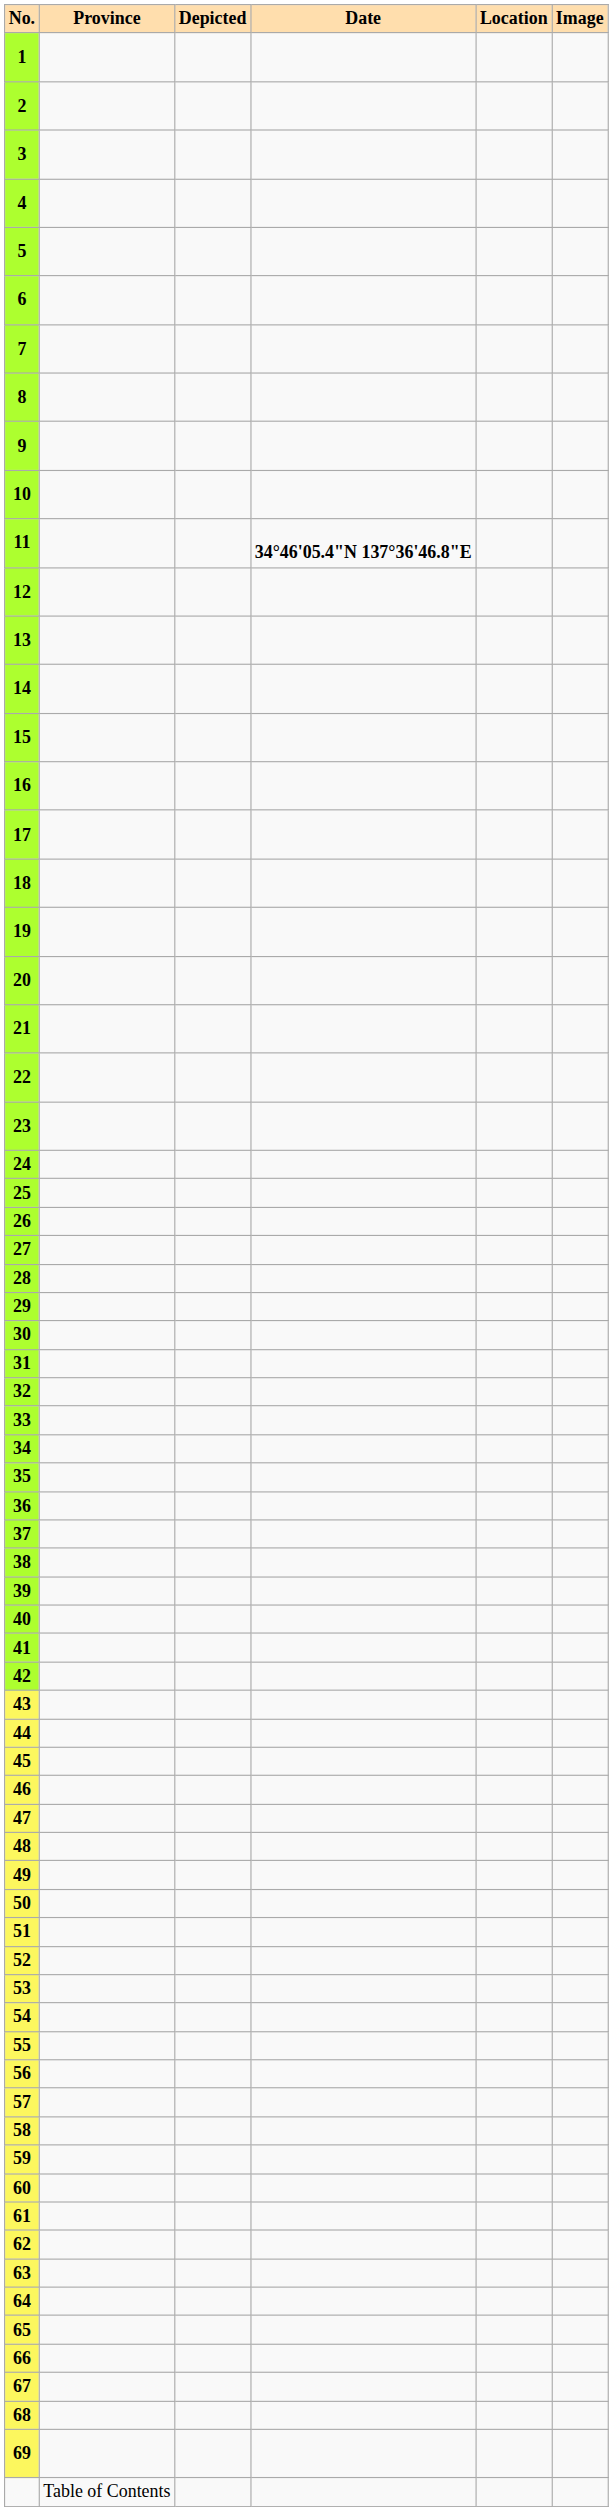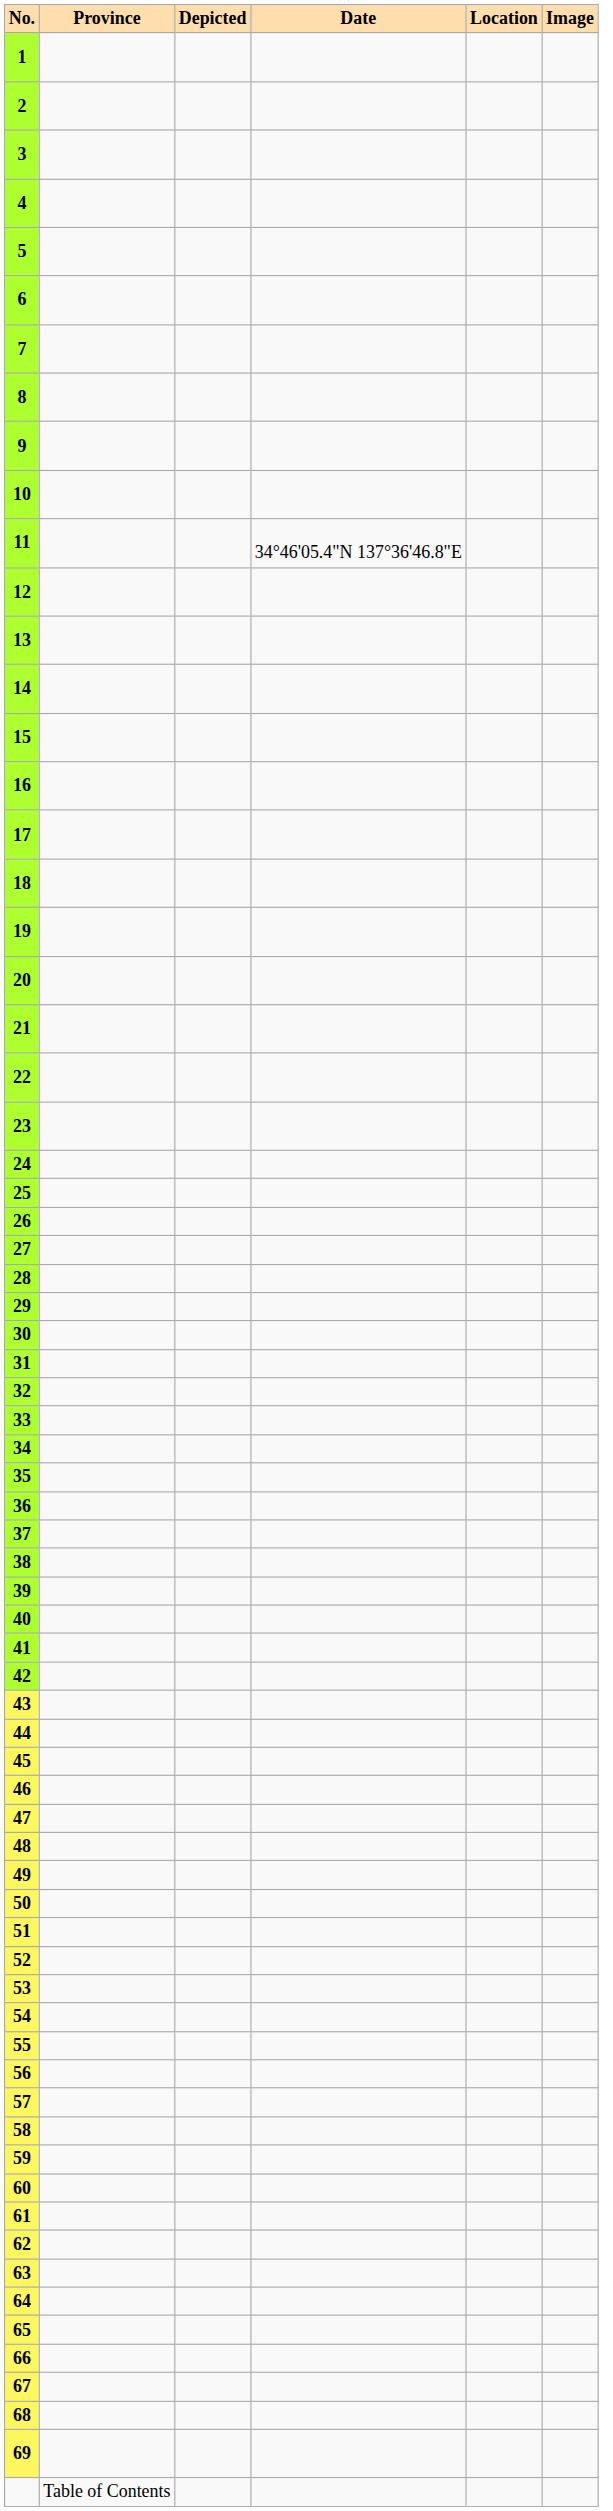(363, 553) bold -> (358, 553) normal
